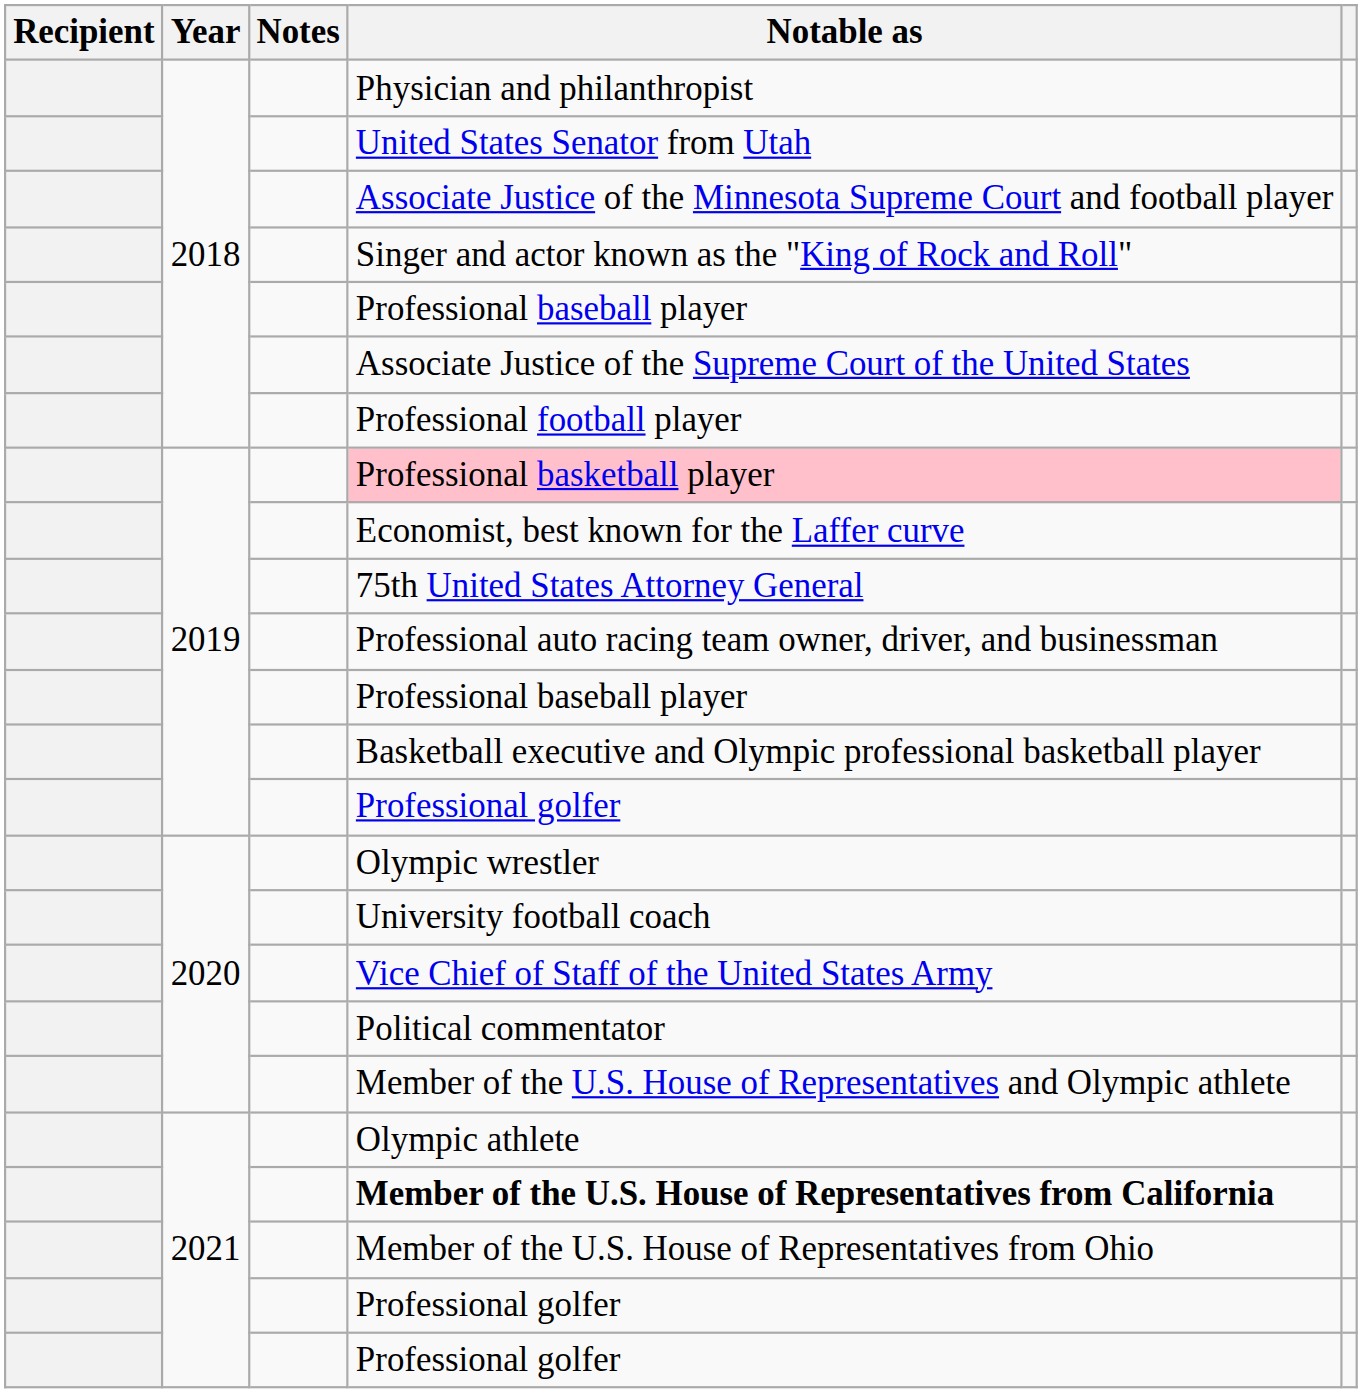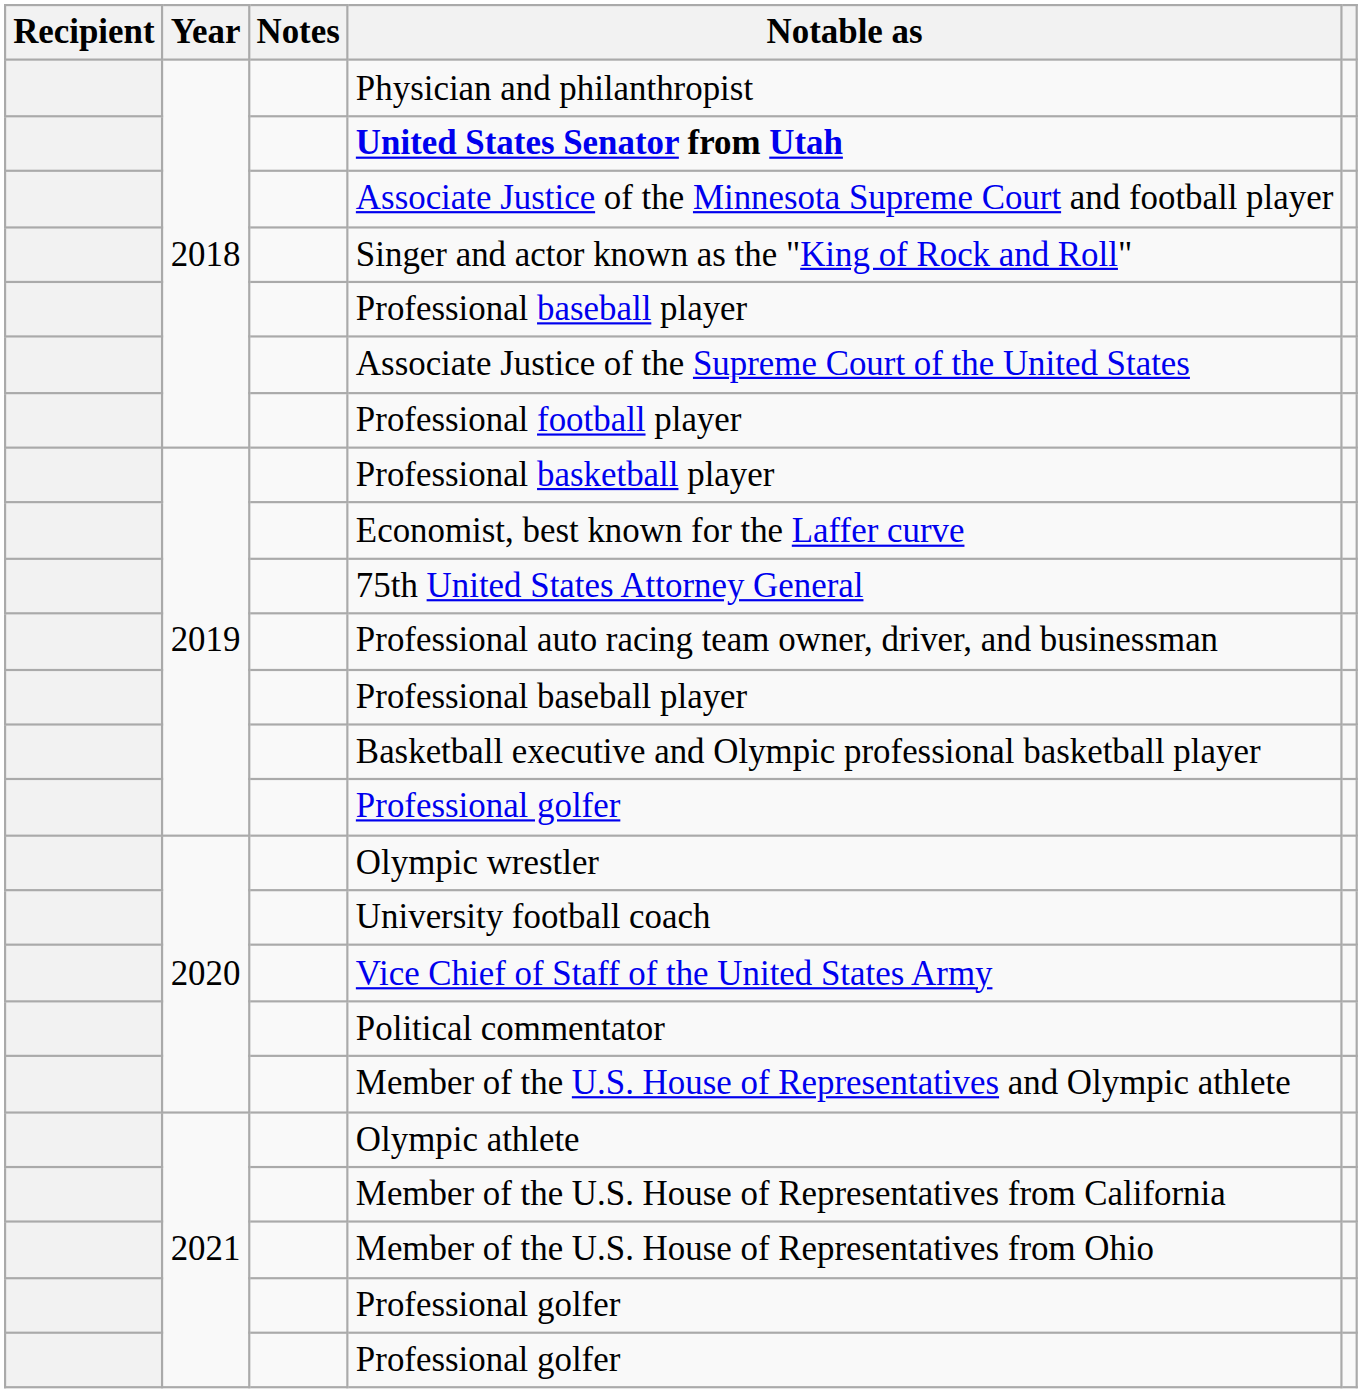(584, 142) normal -> (599, 142) bold
(565, 474) pink background -> (565, 474) no background
(815, 1193) bold -> (791, 1193) normal
